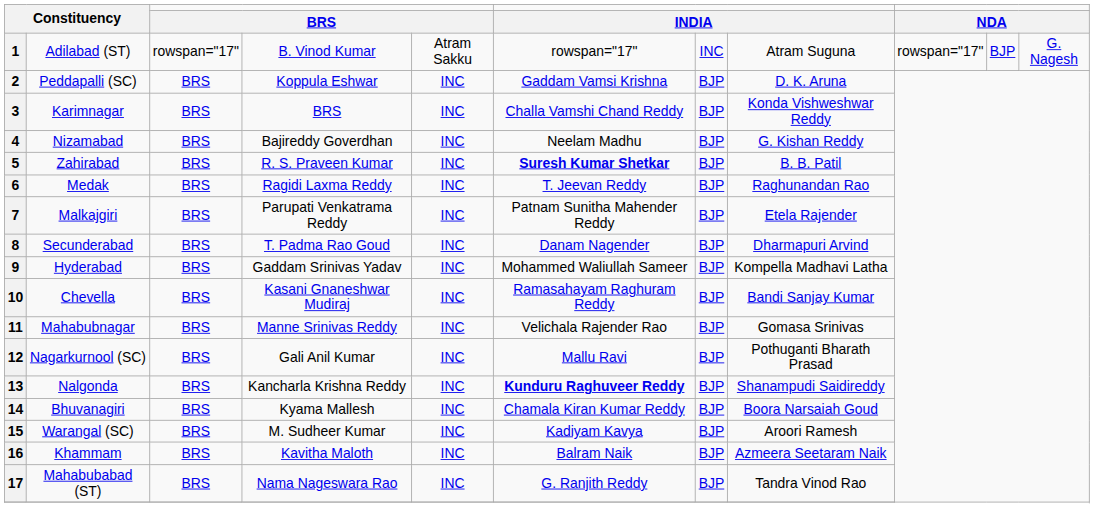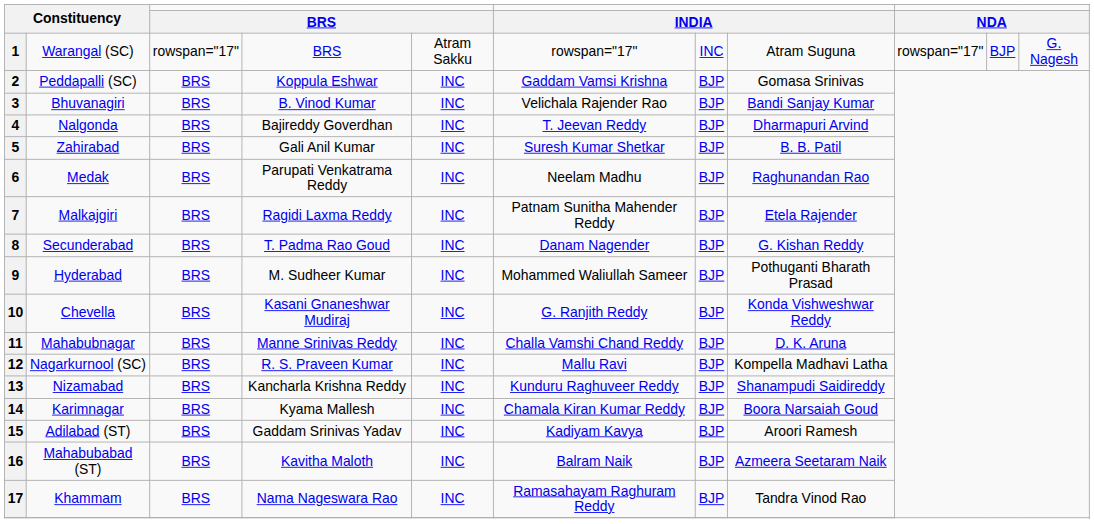(88, 51) Adilabad (ST) -> (88, 51) Warangal (SC)
(327, 51) B. Vinod Kumar -> (327, 51) BRS
(811, 81) D. K. Aruna -> (811, 81) Gomasa Srinivas
(88, 111) Karimnagar -> (88, 103) Bhuvanagiri
(327, 111) BRS -> (327, 103) B. Vinod Kumar
(594, 111) Challa Vamshi Chand Reddy -> (594, 103) Velichala Rajender Rao
(811, 111) Konda Vishweshwar Reddy -> (811, 103) Bandi Sanjay Kumar
(88, 141) Nizamabad -> (88, 125) Nalgonda
(594, 141) Neelam Madhu -> (594, 125) T. Jeevan Reddy
(811, 141) G. Kishan Reddy -> (811, 125) Dharmapuri Arvind
(327, 163) R. S. Praveen Kumar -> (327, 147) Gali Anil Kumar
(594, 163) bold -> (594, 147) normal
(327, 185) Ragidi Laxma Reddy -> (327, 177) Parupati Venkatrama Reddy
(594, 185) T. Jeevan Reddy -> (594, 177) Neelam Madhu
(327, 215) Parupati Venkatrama Reddy -> (327, 215) Ragidi Laxma Reddy
(811, 245) Dharmapuri Arvind -> (811, 245) G. Kishan Reddy
(327, 267) Gaddam Srinivas Yadav -> (327, 275) M. Sudheer Kumar
(811, 267) Kompella Madhavi Latha -> (811, 275) Pothuganti Bharath Prasad
(594, 297) Ramasahayam Raghuram Reddy -> (594, 313) G. Ranjith Reddy
(811, 297) Bandi Sanjay Kumar -> (811, 313) Konda Vishweshwar Reddy
(594, 327) Velichala Rajender Rao -> (594, 343) Challa Vamshi Chand Reddy
(811, 327) Gomasa Srinivas -> (811, 343) D. K. Aruna
(327, 357) Gali Anil Kumar -> (327, 365) R. S. Praveen Kumar
(811, 357) Pothuganti Bharath Prasad -> (811, 365) Kompella Madhavi Latha
(88, 387) Nalgonda -> (88, 387) Nizamabad
(594, 387) bold -> (594, 387) normal
(88, 409) Bhuvanagiri -> (88, 409) Karimnagar
(88, 431) Warangal (SC) -> (88, 431) Adilabad (ST)
(327, 431) M. Sudheer Kumar -> (327, 431) Gaddam Srinivas Yadav
(88, 453) Khammam -> (88, 461) Mahabubabad (ST)
(88, 483) Mahabubabad (ST) -> (88, 499) Khammam
(594, 483) G. Ranjith Reddy -> (594, 499) Ramasahayam Raghuram Reddy
